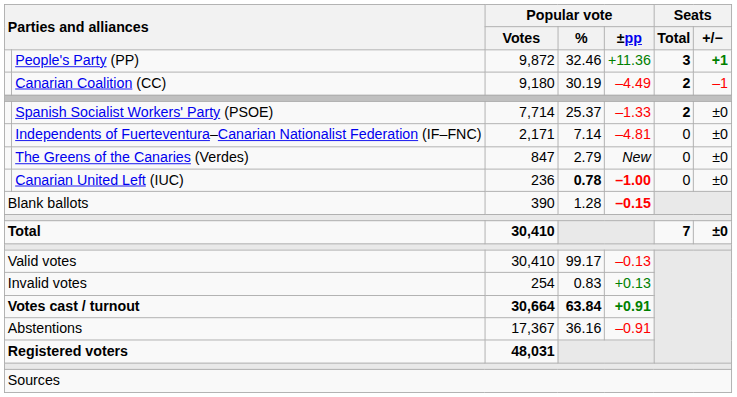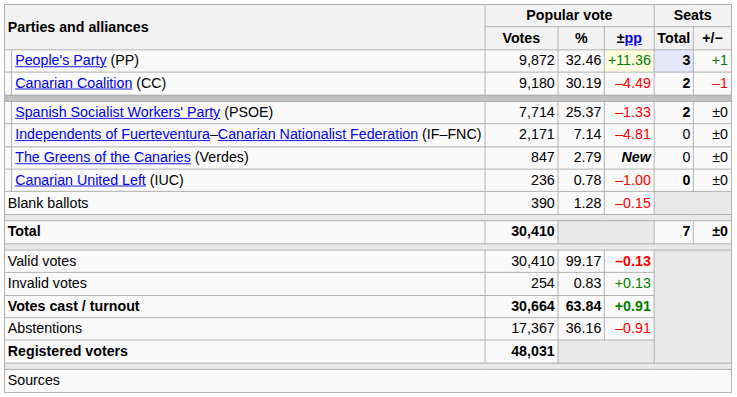(629, 60) no background -> (629, 60) lightyellow background
(686, 60) no background -> (686, 60) lavender background
(720, 60) bold -> (720, 60) normal
(637, 157) normal -> (636, 157) bold
(587, 180) bold -> (587, 180) normal
(633, 180) bold -> (633, 180) normal
(686, 180) normal -> (686, 180) bold
(633, 203) bold -> (633, 203) normal
(633, 261) normal -> (633, 261) bold
